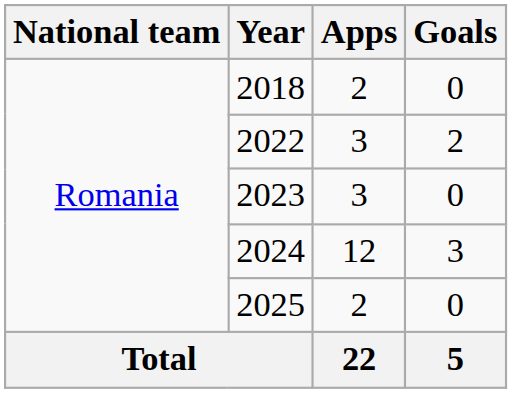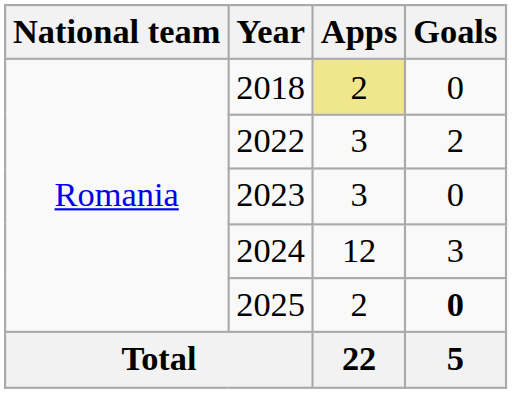(359, 86) no background -> (359, 86) khaki background
(455, 304) normal -> (455, 304) bold
